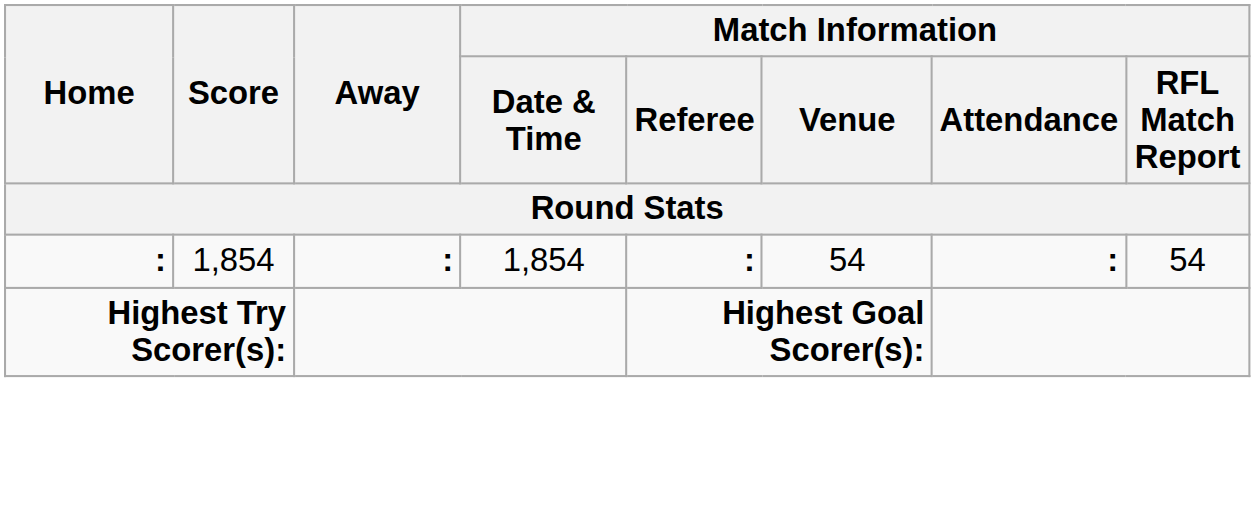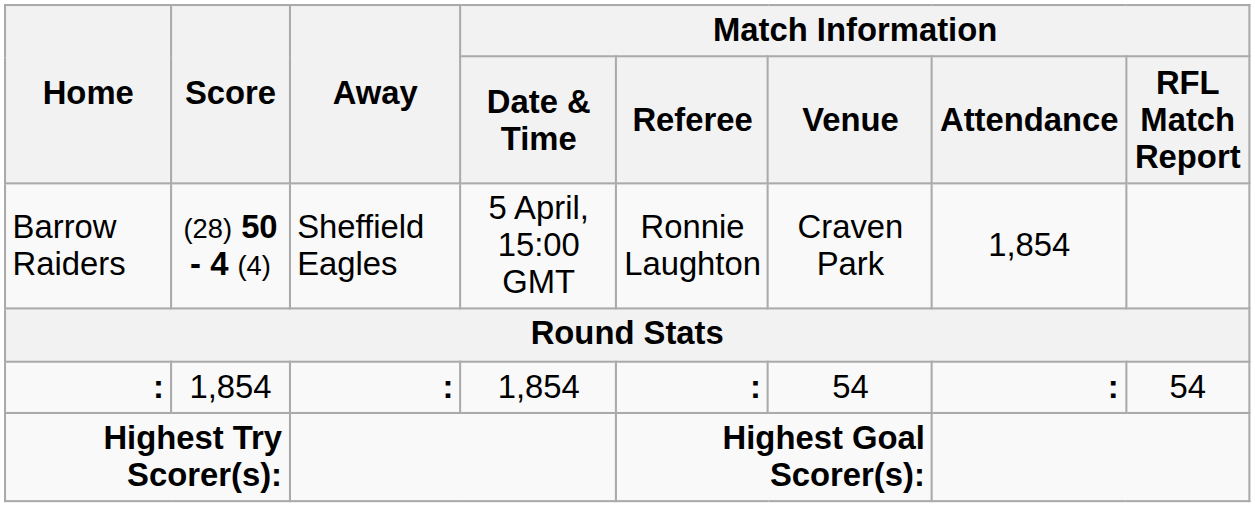+ row: (69, 245)
